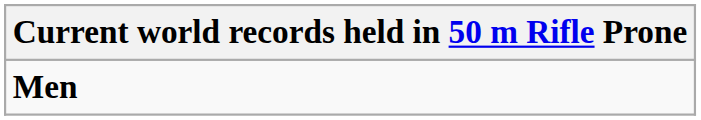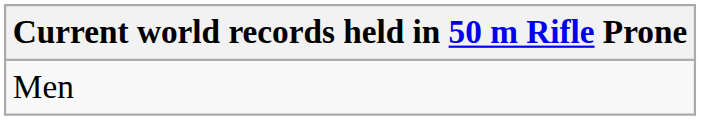(45, 87) bold -> (43, 87) normal
